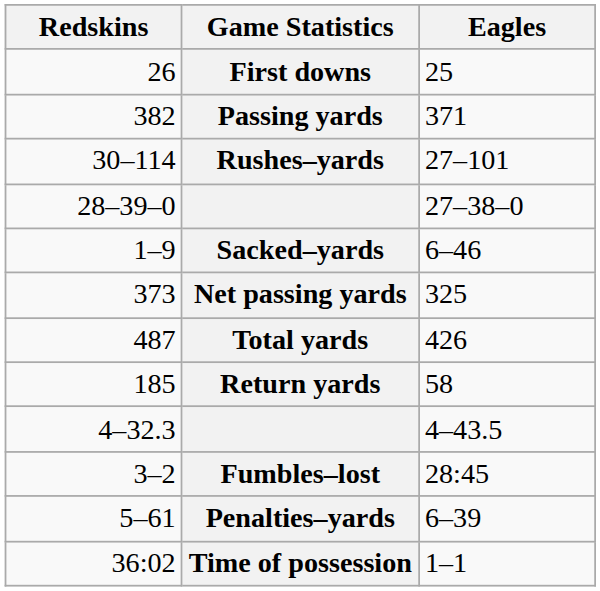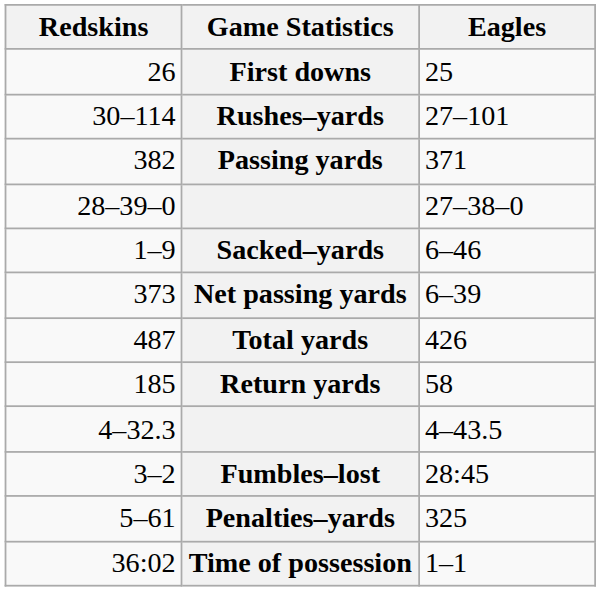rows swapped: (134, 160) <-> (155, 116)
(446, 294) 325 -> (453, 294) 6–39
(453, 518) 6–39 -> (446, 518) 325
